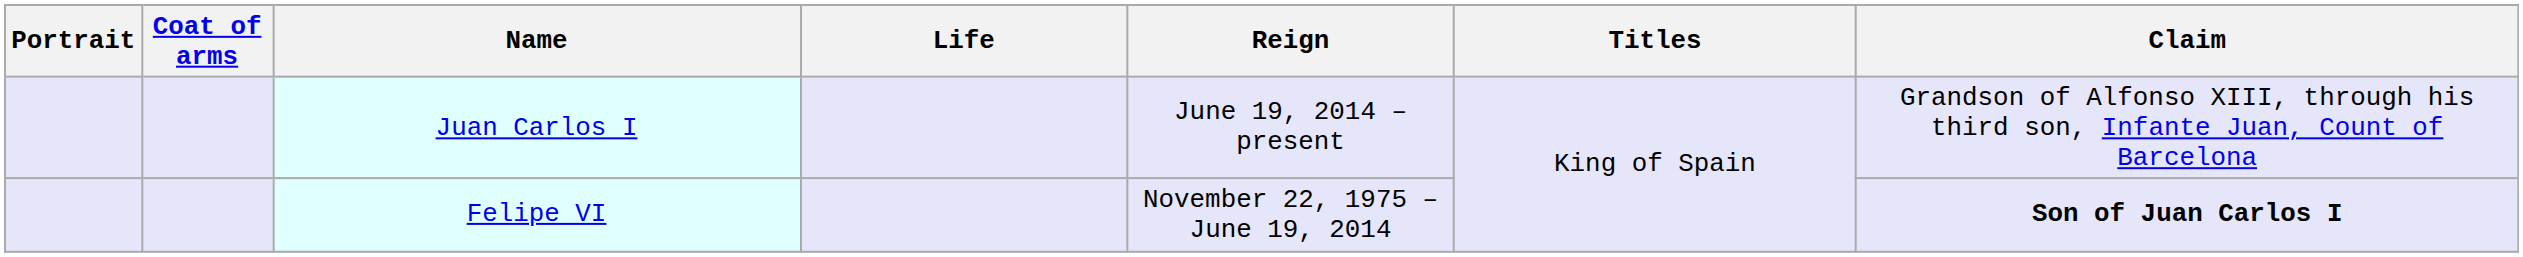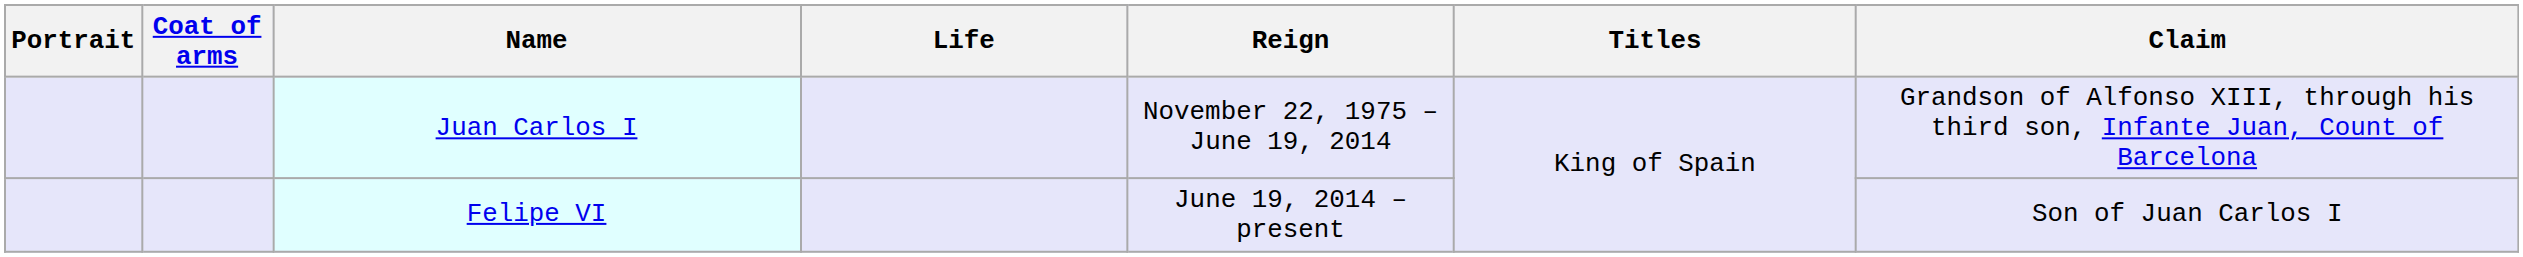(1291, 128) June 19, 2014 – present -> (1291, 128) November 22, 1975 – June 19, 2014
(1291, 215) November 22, 1975 – June 19, 2014 -> (1291, 215) June 19, 2014 – present
(2187, 215) bold -> (2187, 215) normal
